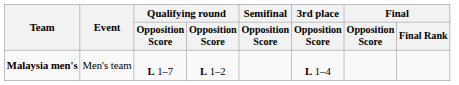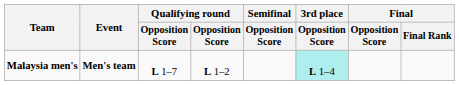(107, 66) normal -> (109, 66) bold
(318, 72) no background -> (322, 72) paleturquoise background
